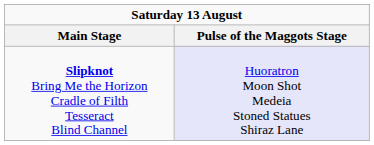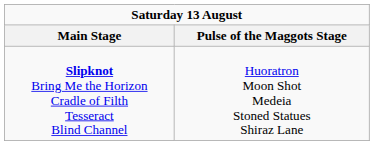(272, 100) lavender background -> (272, 100) no background
